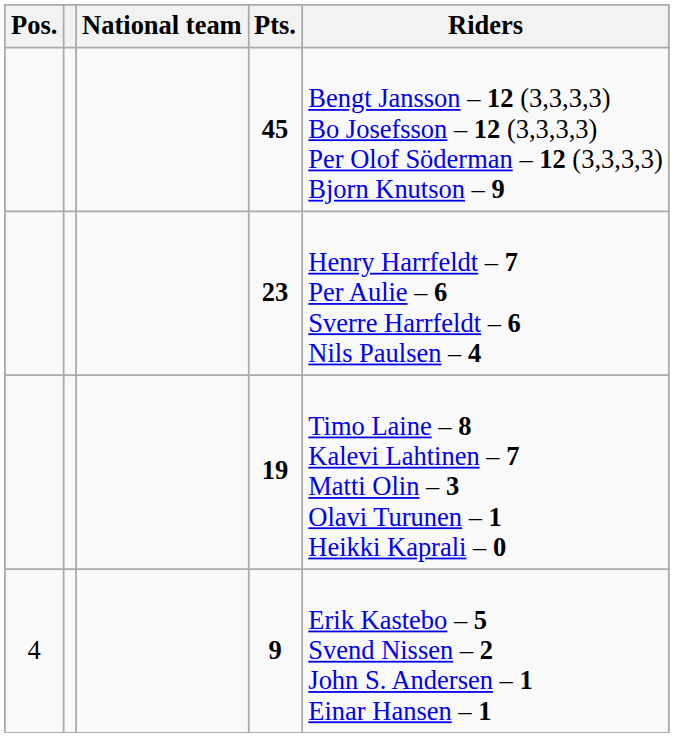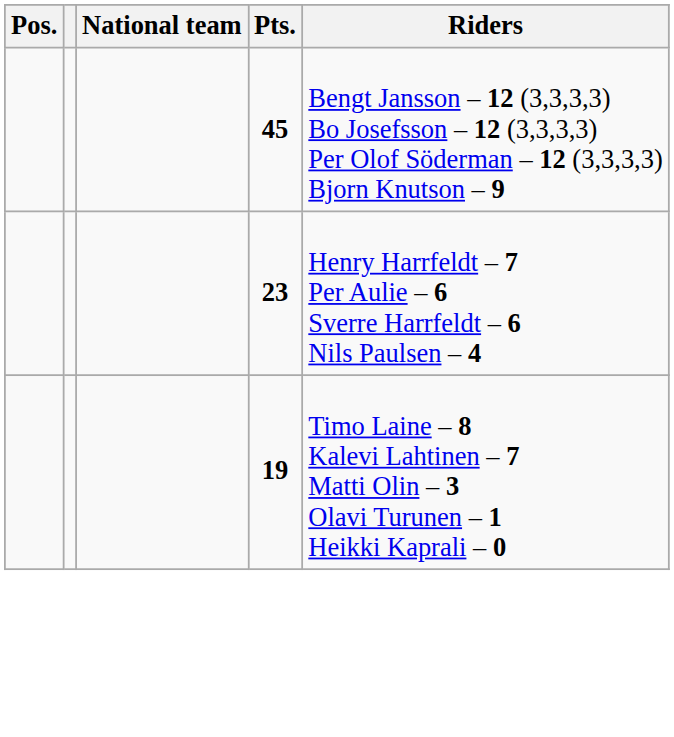- row: (275, 650)
